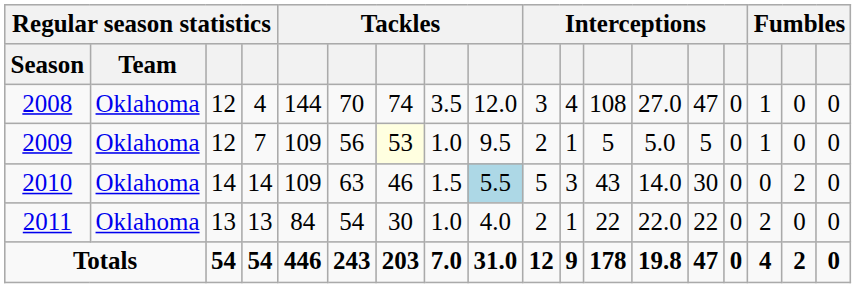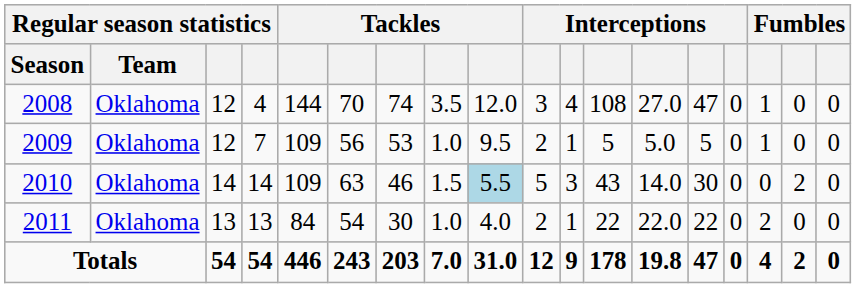(401, 143) lightyellow background -> (401, 143) no background
